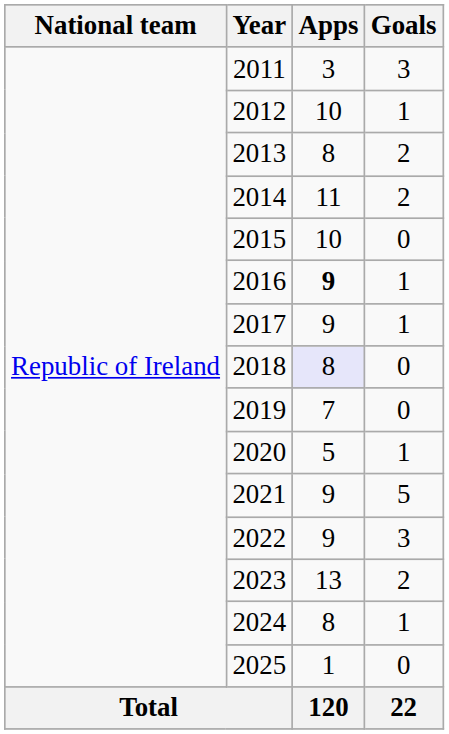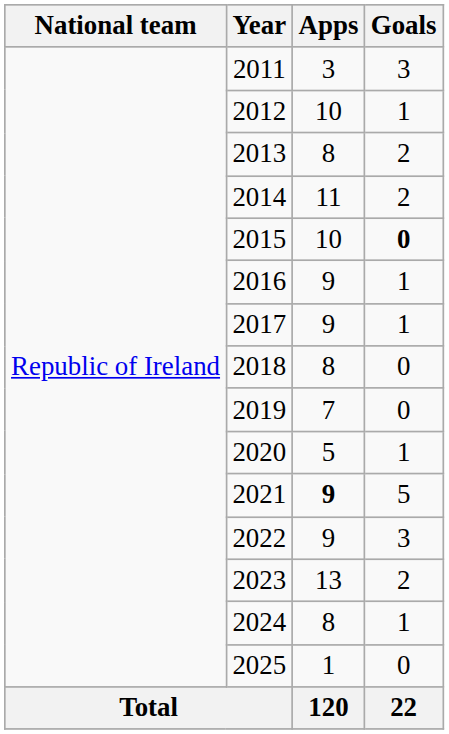(404, 238) normal -> (404, 238) bold
(328, 281) bold -> (328, 281) normal
(328, 366) lavender background -> (328, 366) no background
(328, 494) normal -> (328, 494) bold
